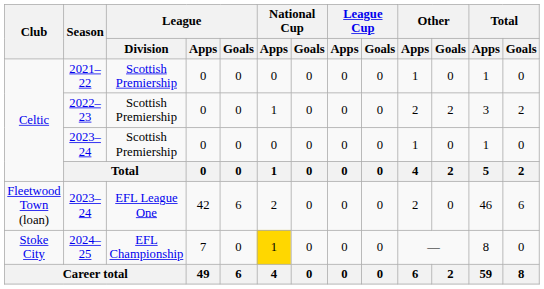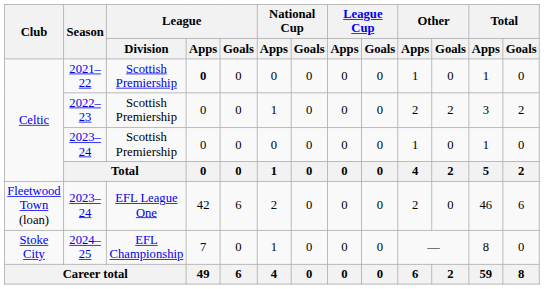(203, 75) normal -> (203, 75) bold
(274, 247) gold background -> (274, 247) no background
